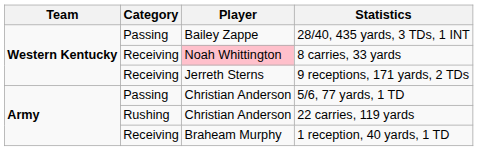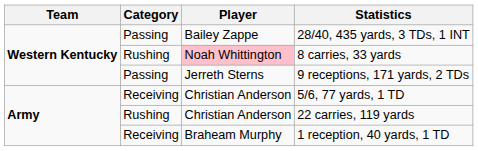(151, 55) Receiving -> (146, 55) Rushing
(151, 75) Receiving -> (146, 75) Passing
(146, 95) Passing -> (151, 95) Receiving
